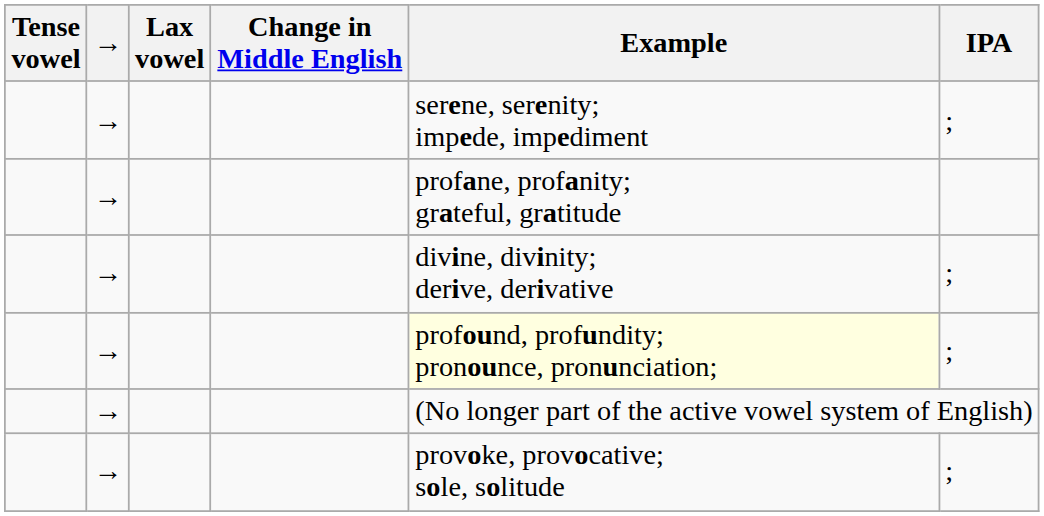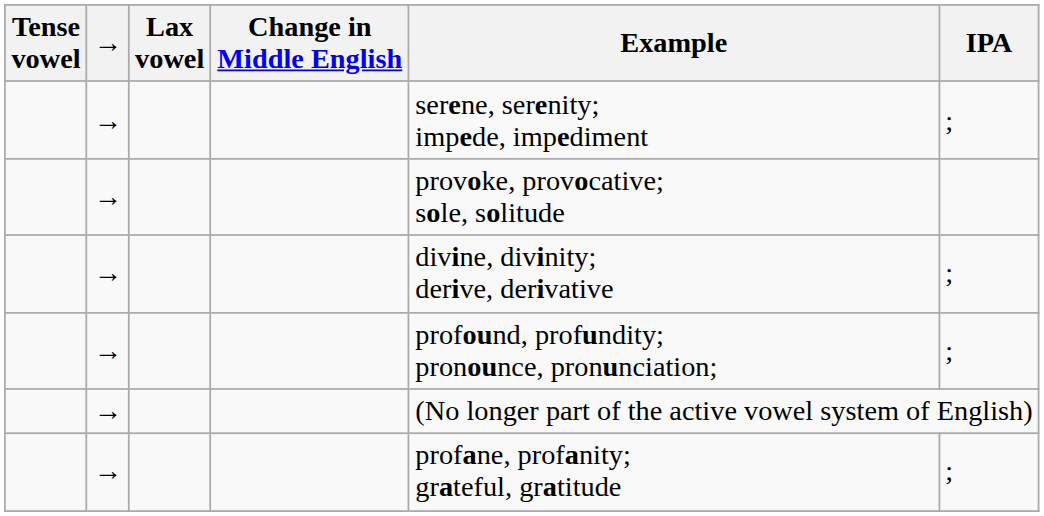(523, 196) profane, profanity; grateful, gratitude -> (540, 196) provoke, provocative; sole, solitude
(566, 349) lightyellow background -> (566, 349) no background
(540, 471) provoke, provocative; sole, solitude -> (523, 471) profane, profanity; grateful, gratitude
